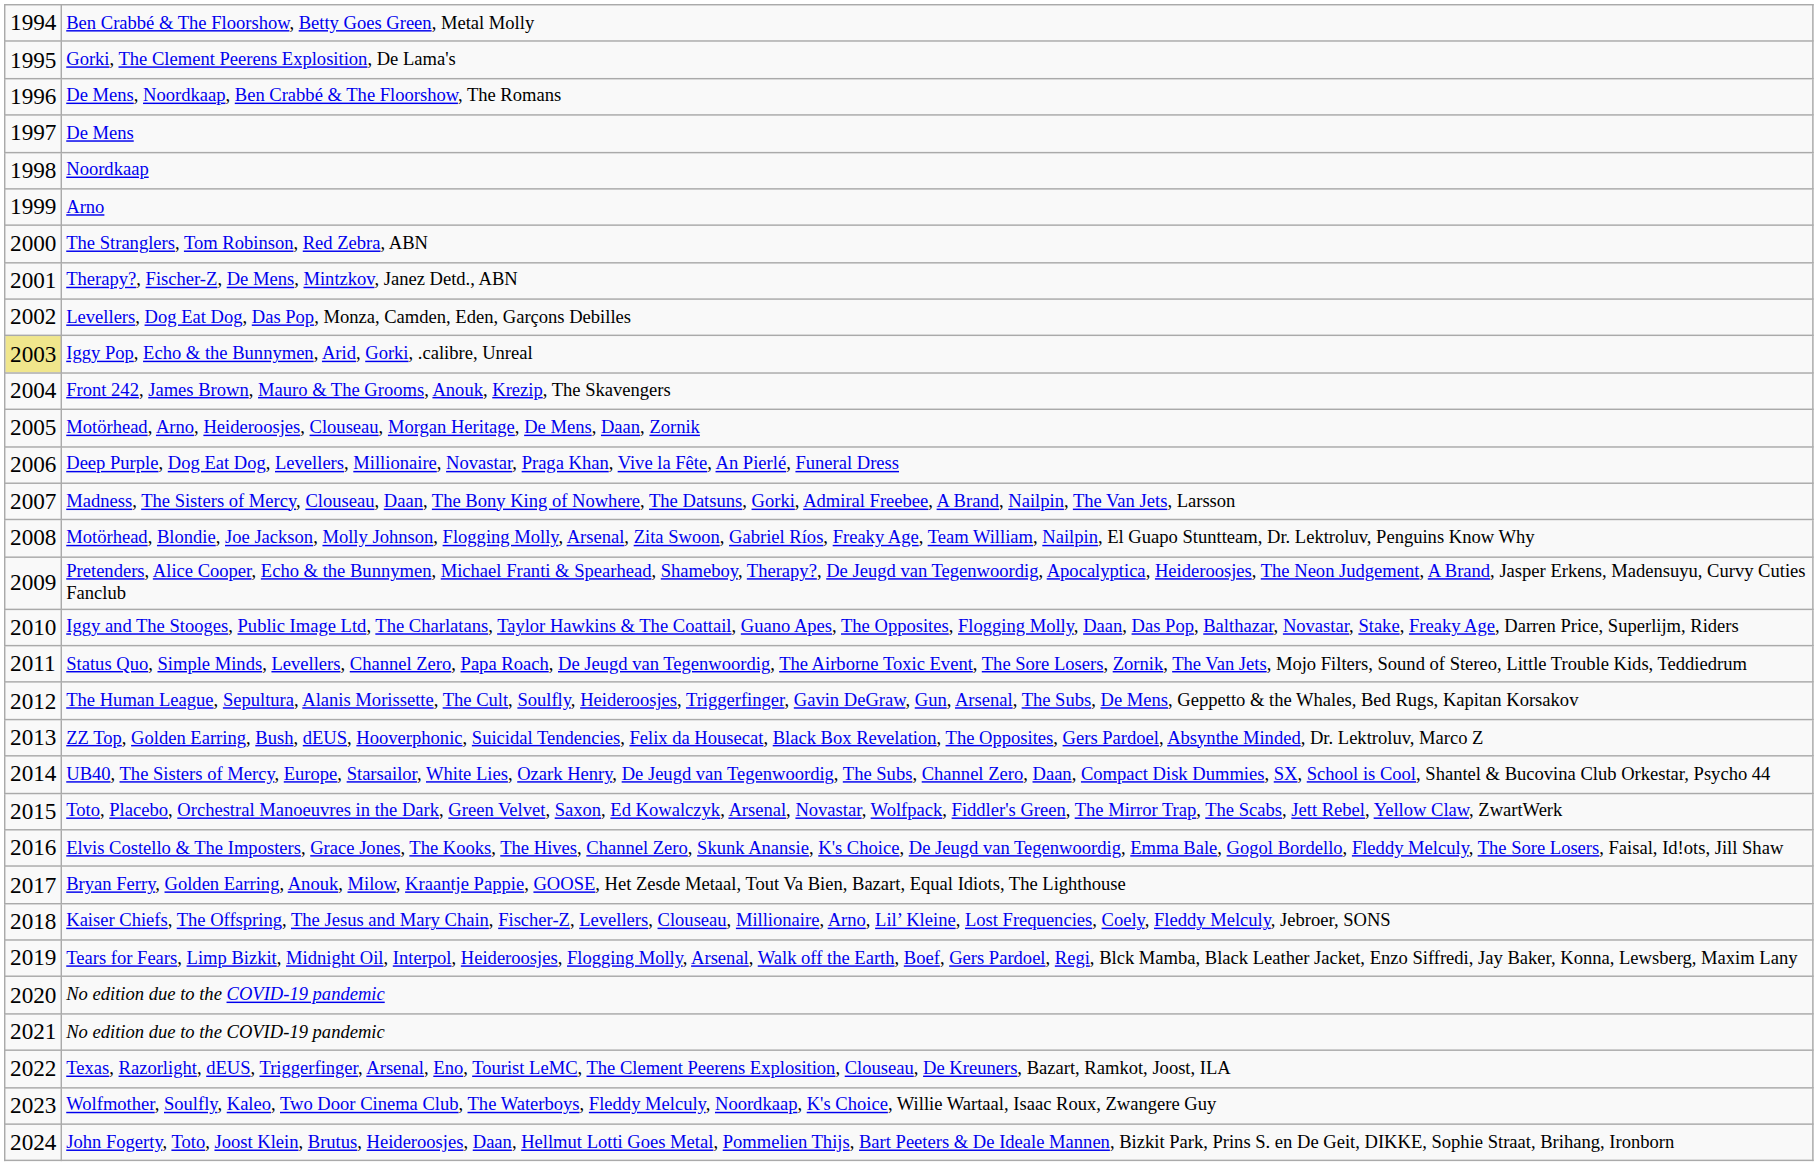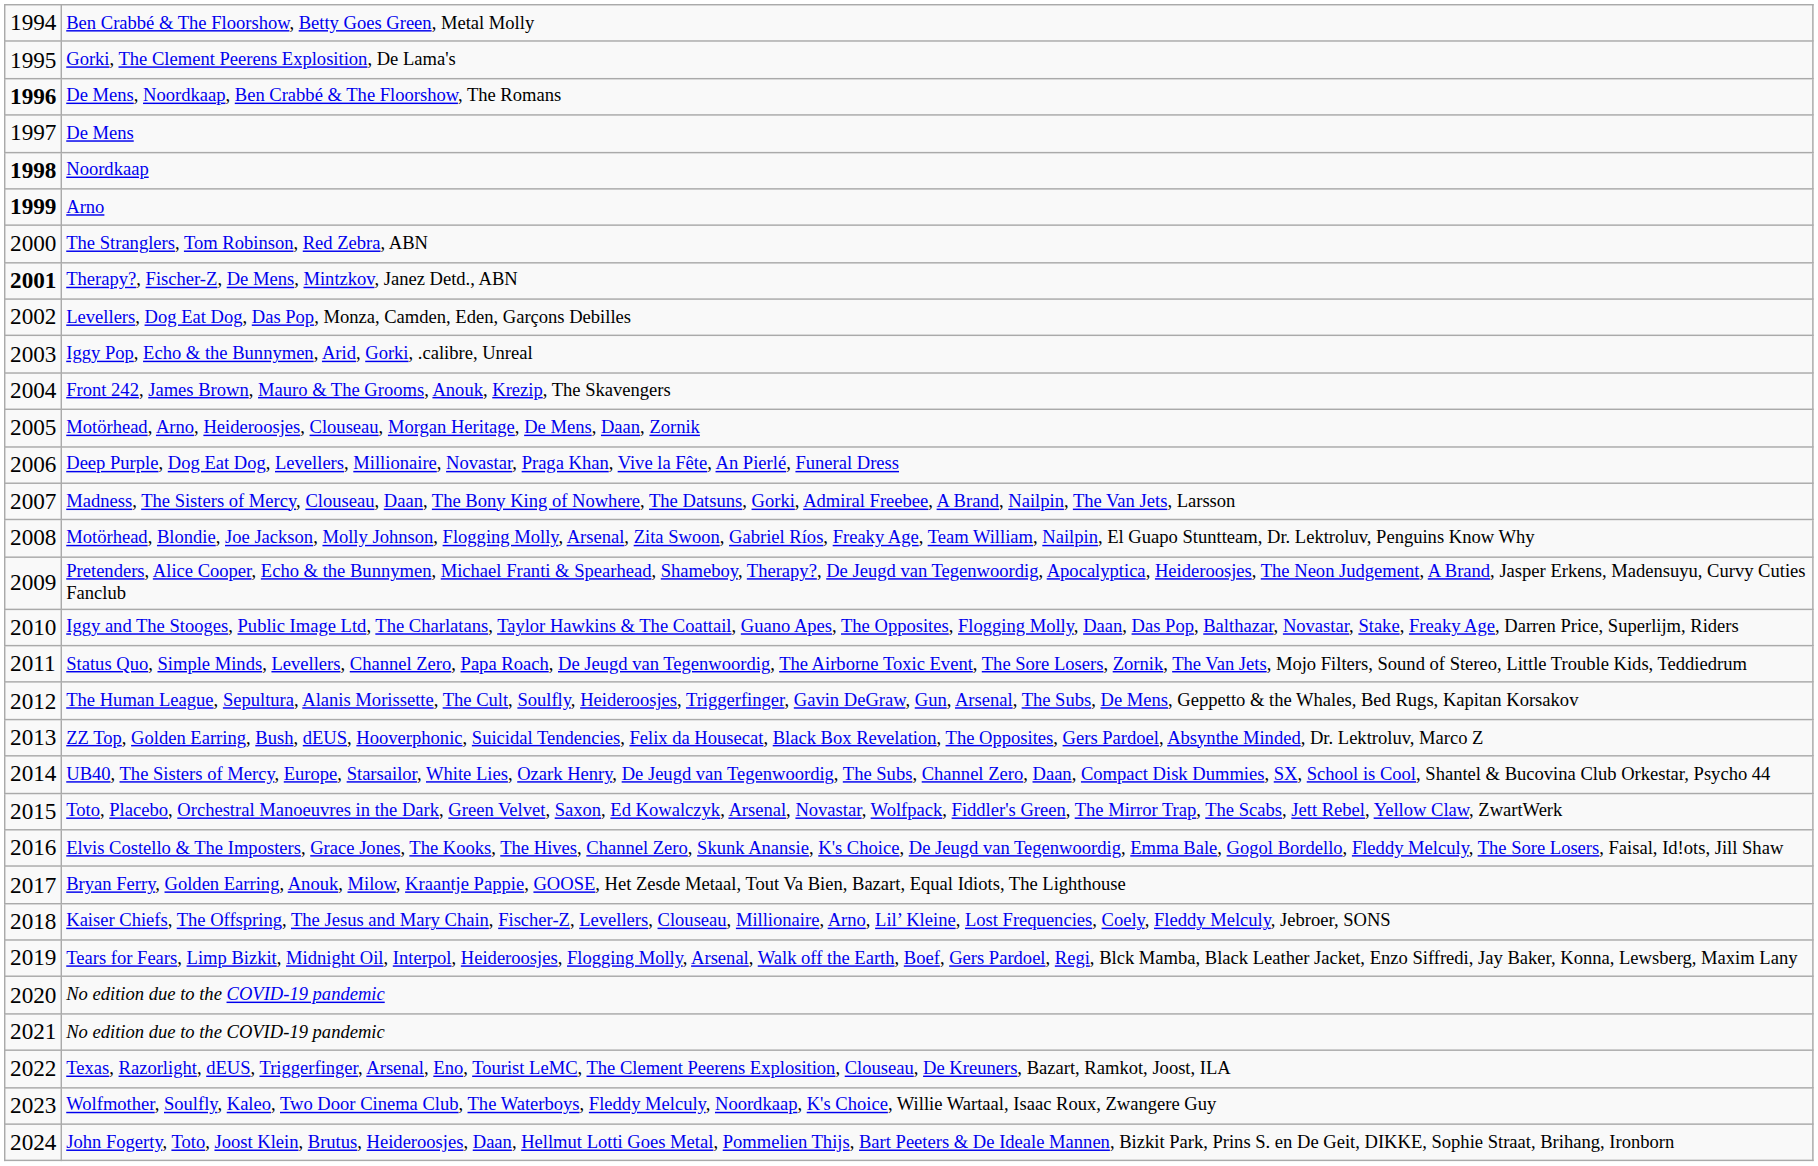(33, 96) normal -> (33, 96) bold
(33, 170) normal -> (33, 170) bold
(33, 206) normal -> (33, 206) bold
(33, 280) normal -> (33, 280) bold
(33, 354) khaki background -> (33, 354) no background
